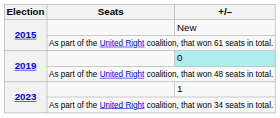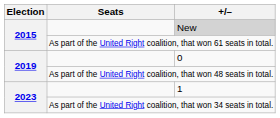(187, 27) no background -> (187, 27) lightgrey background
(180, 58) paleturquoise background -> (180, 58) no background
